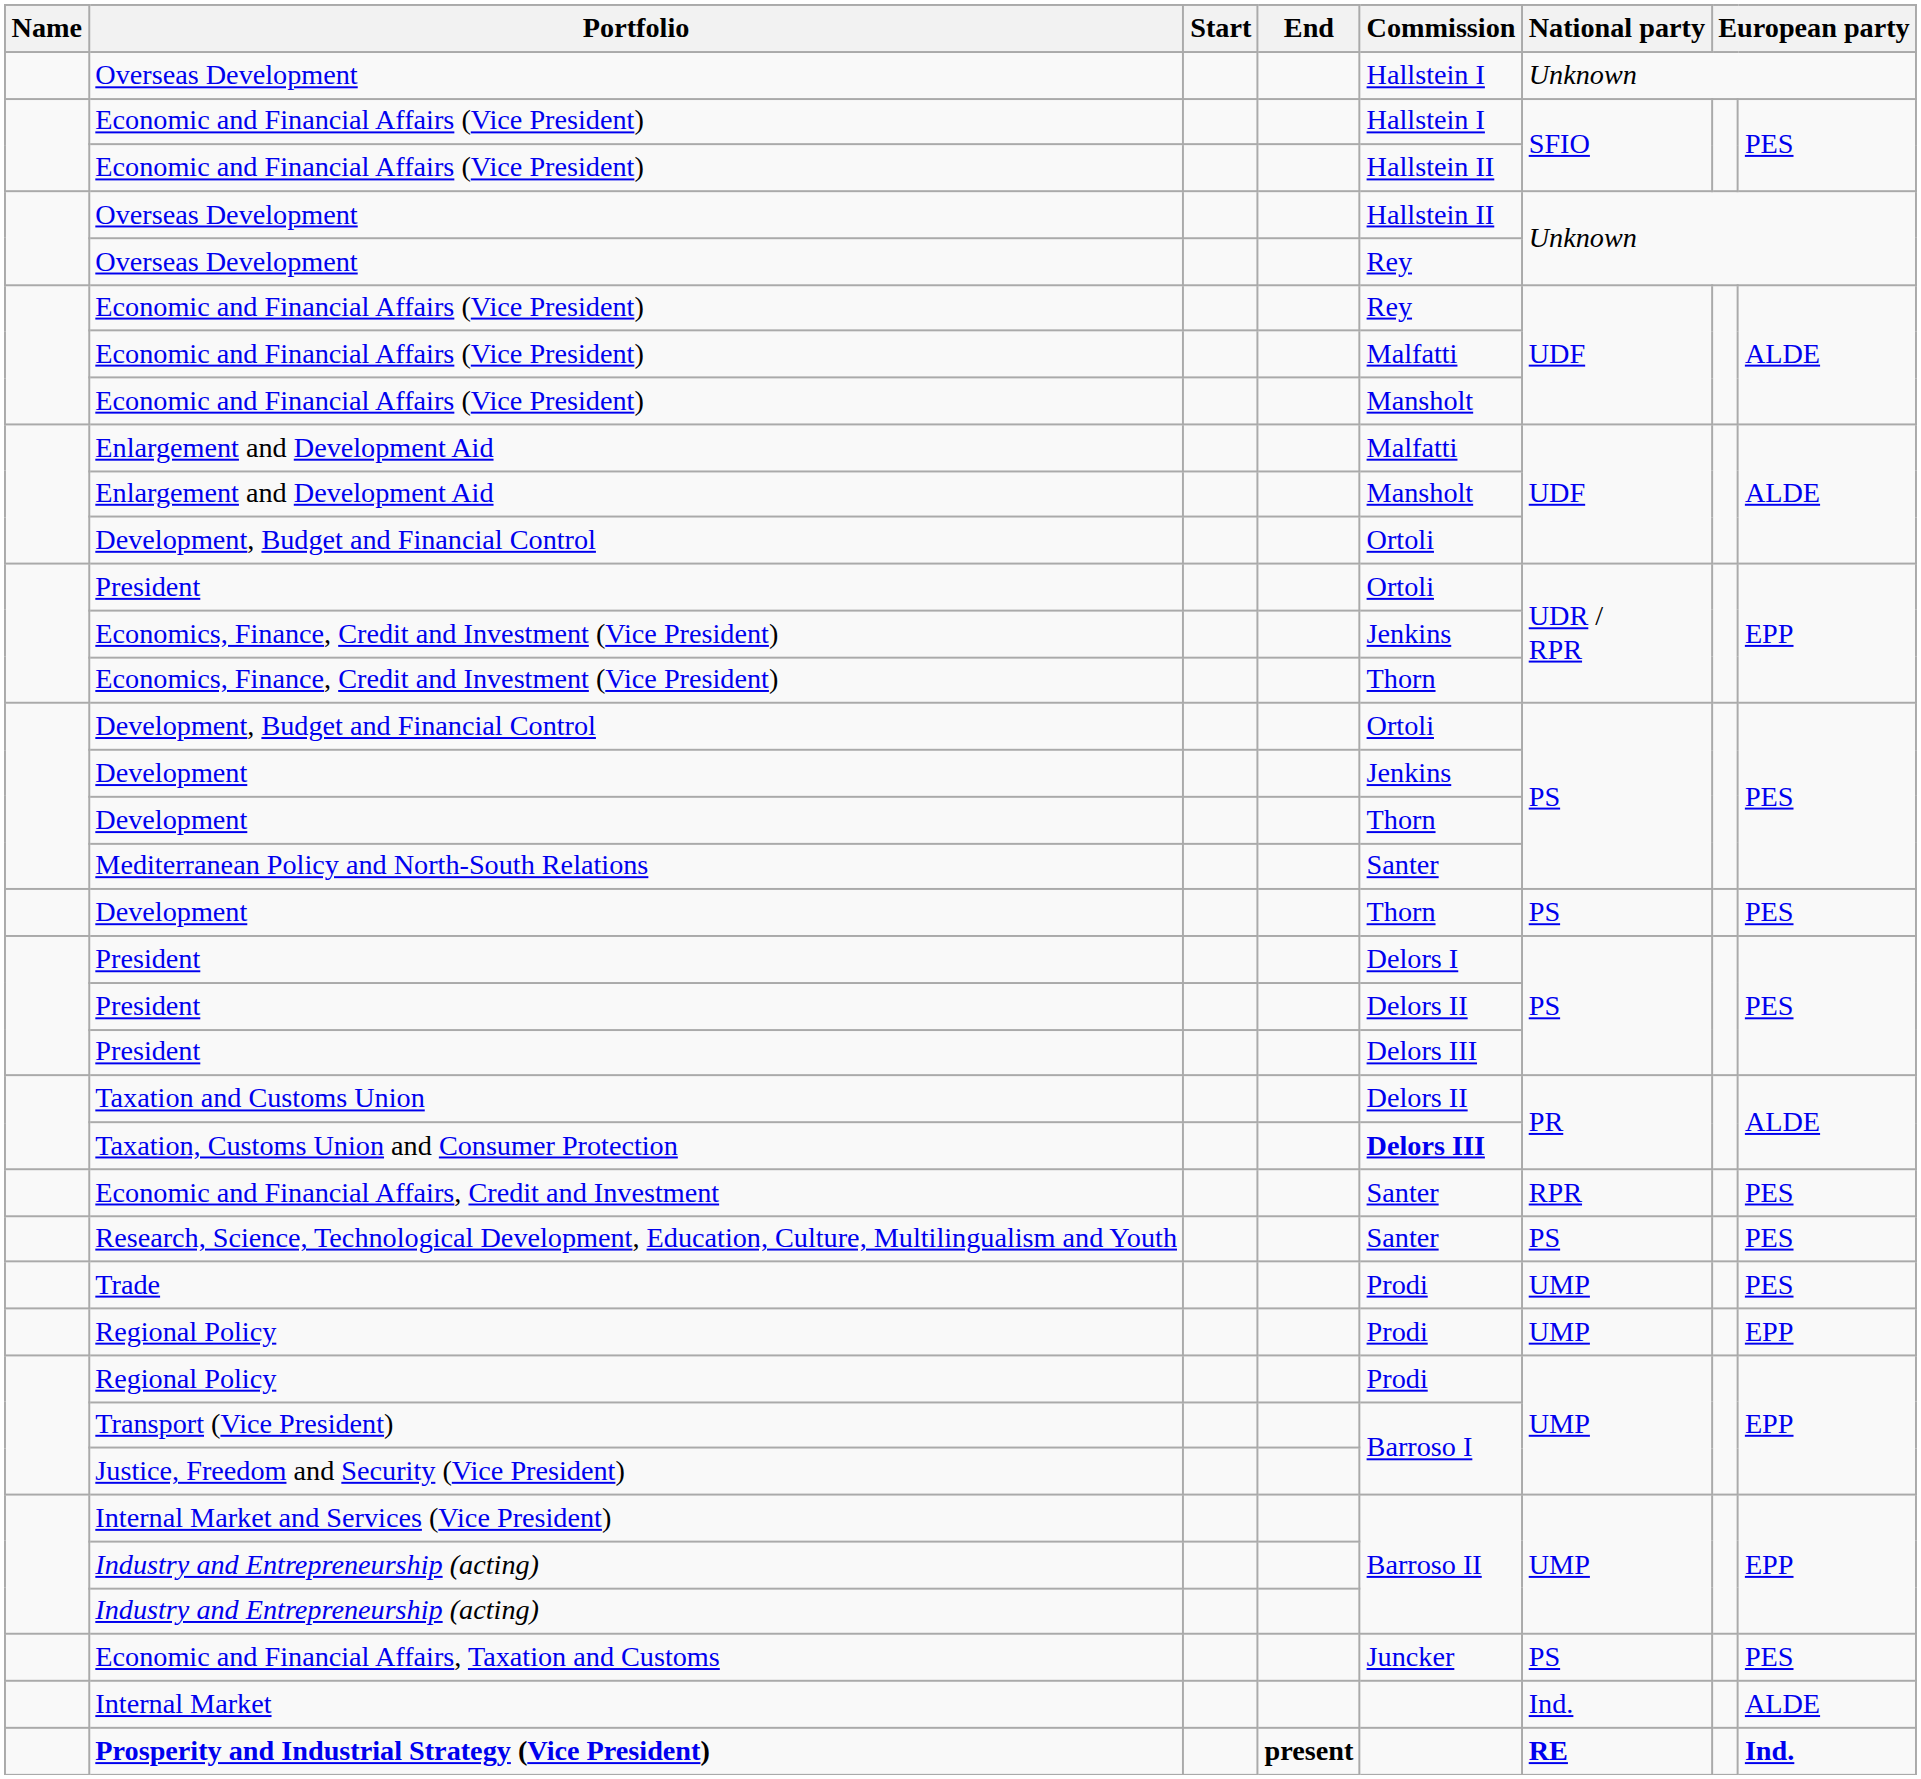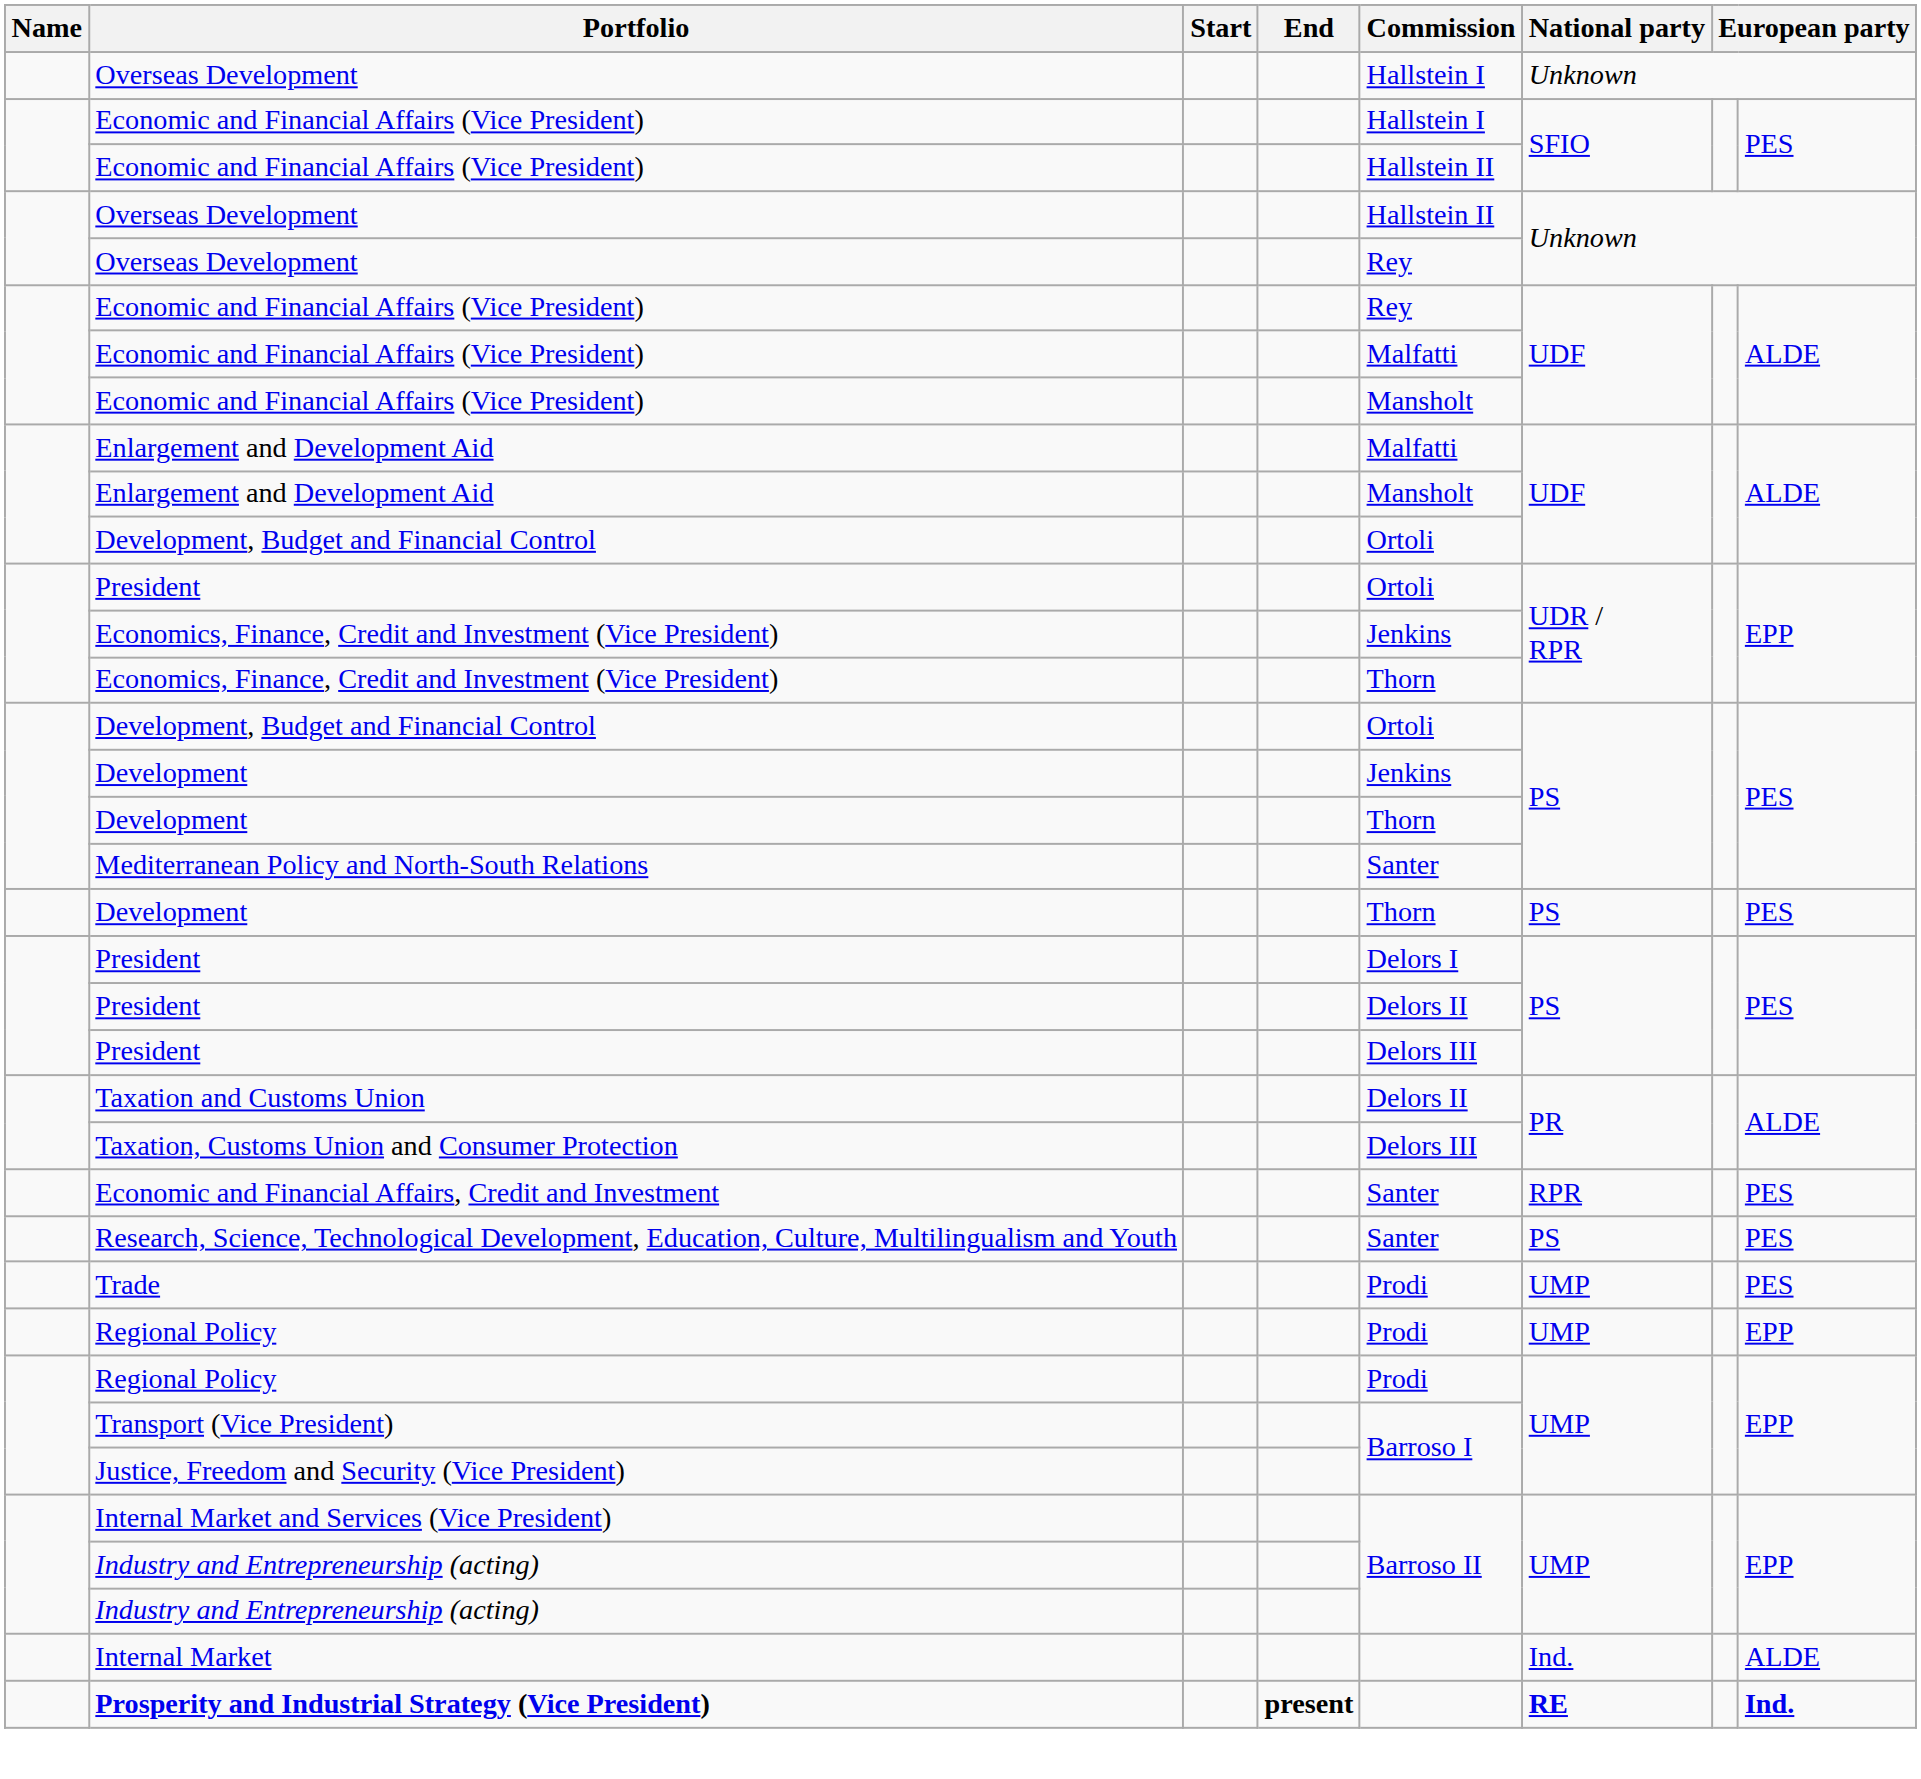(1426, 1145) bold -> (1422, 1145) normal
- row: (408, 1657)
